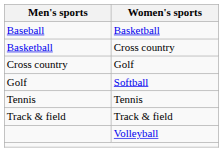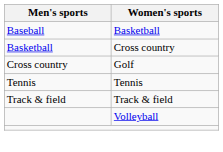- row: (131, 82)
